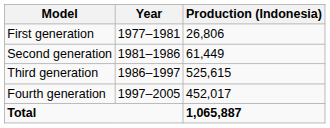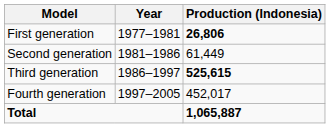(205, 34) normal -> (205, 34) bold
(209, 73) normal -> (209, 73) bold
